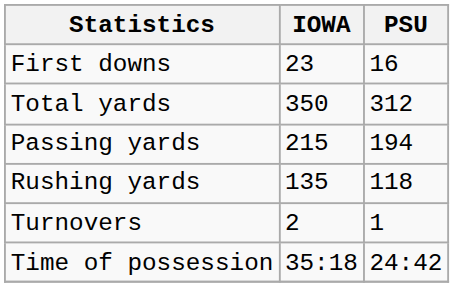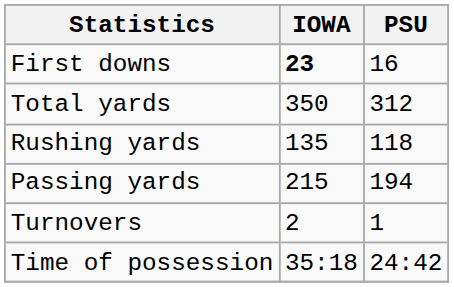(300, 64) normal -> (300, 64) bold
rows swapped: (106, 183) <-> (106, 144)
